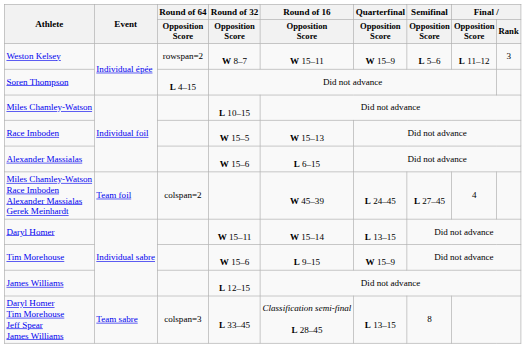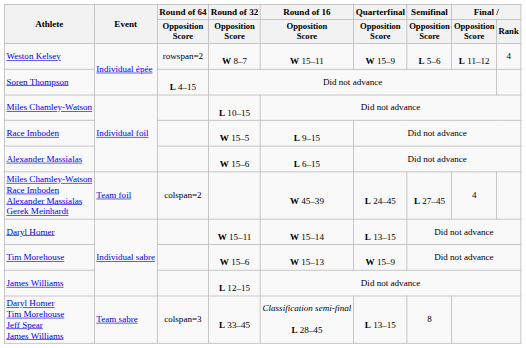(509, 56) 3 -> (509, 56) 4
(307, 139) W 15–13 -> (307, 139) L 9–15
(307, 263) L 9–15 -> (307, 263) W 15–13
